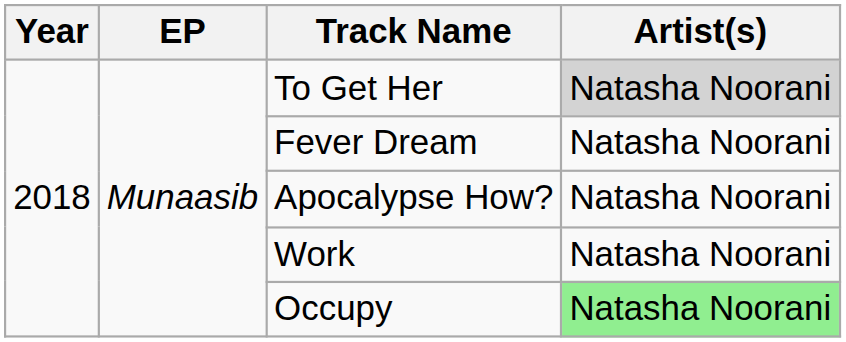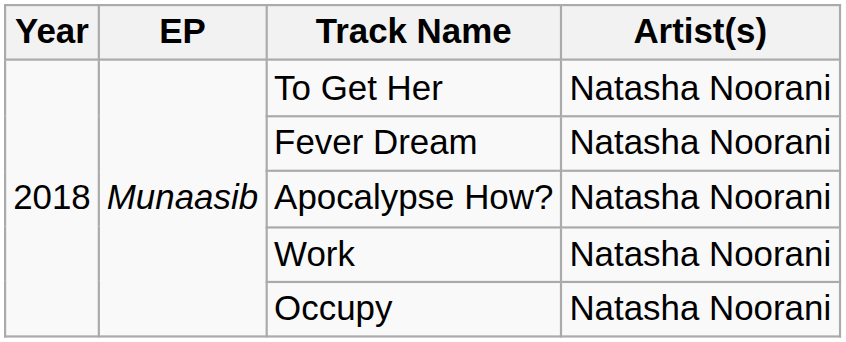(700, 87) lightgrey background -> (700, 87) no background
(700, 308) lightgreen background -> (700, 308) no background
